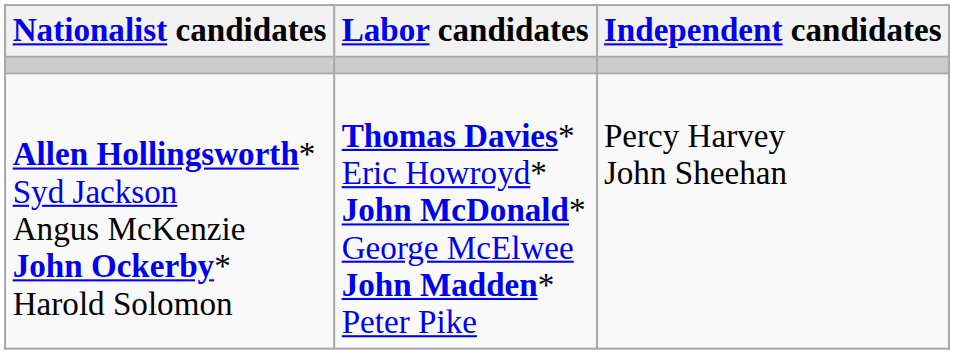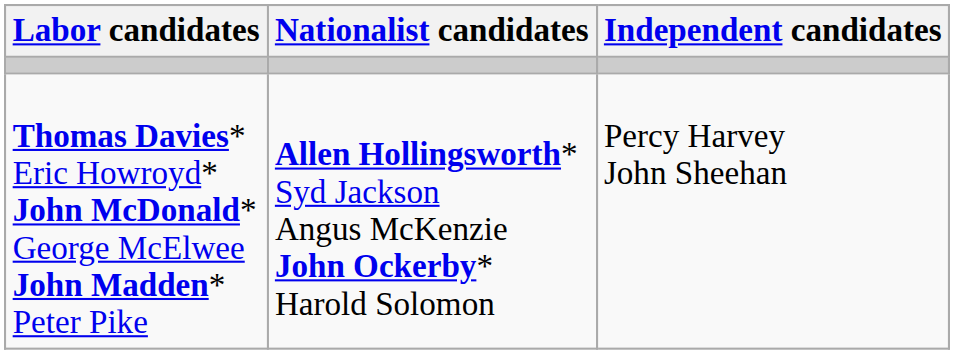columns swapped: (465, 30) <-> (170, 30)
